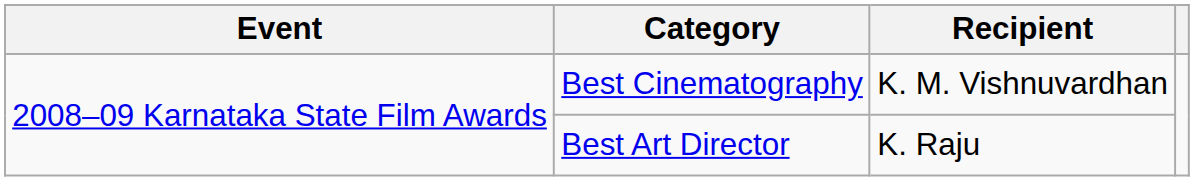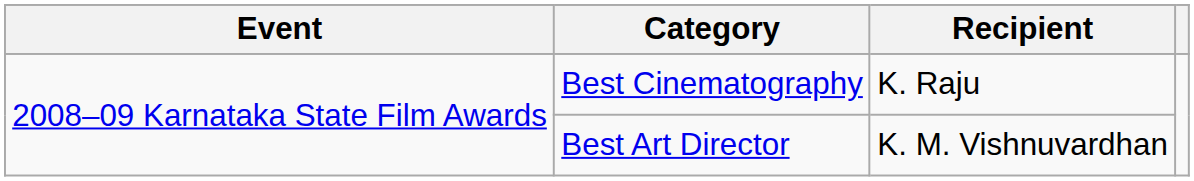(1023, 84) K. M. Vishnuvardhan -> (929, 84) K. Raju
(929, 144) K. Raju -> (1023, 144) K. M. Vishnuvardhan
